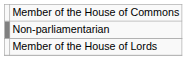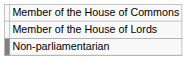rows swapped: (85, 47) <-> (61, 30)
